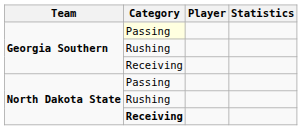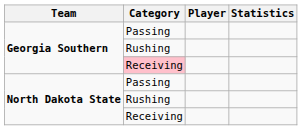(148, 31) lightyellow background -> (148, 31) no background
(154, 65) no background -> (154, 65) pink background
(154, 116) bold -> (154, 116) normal
